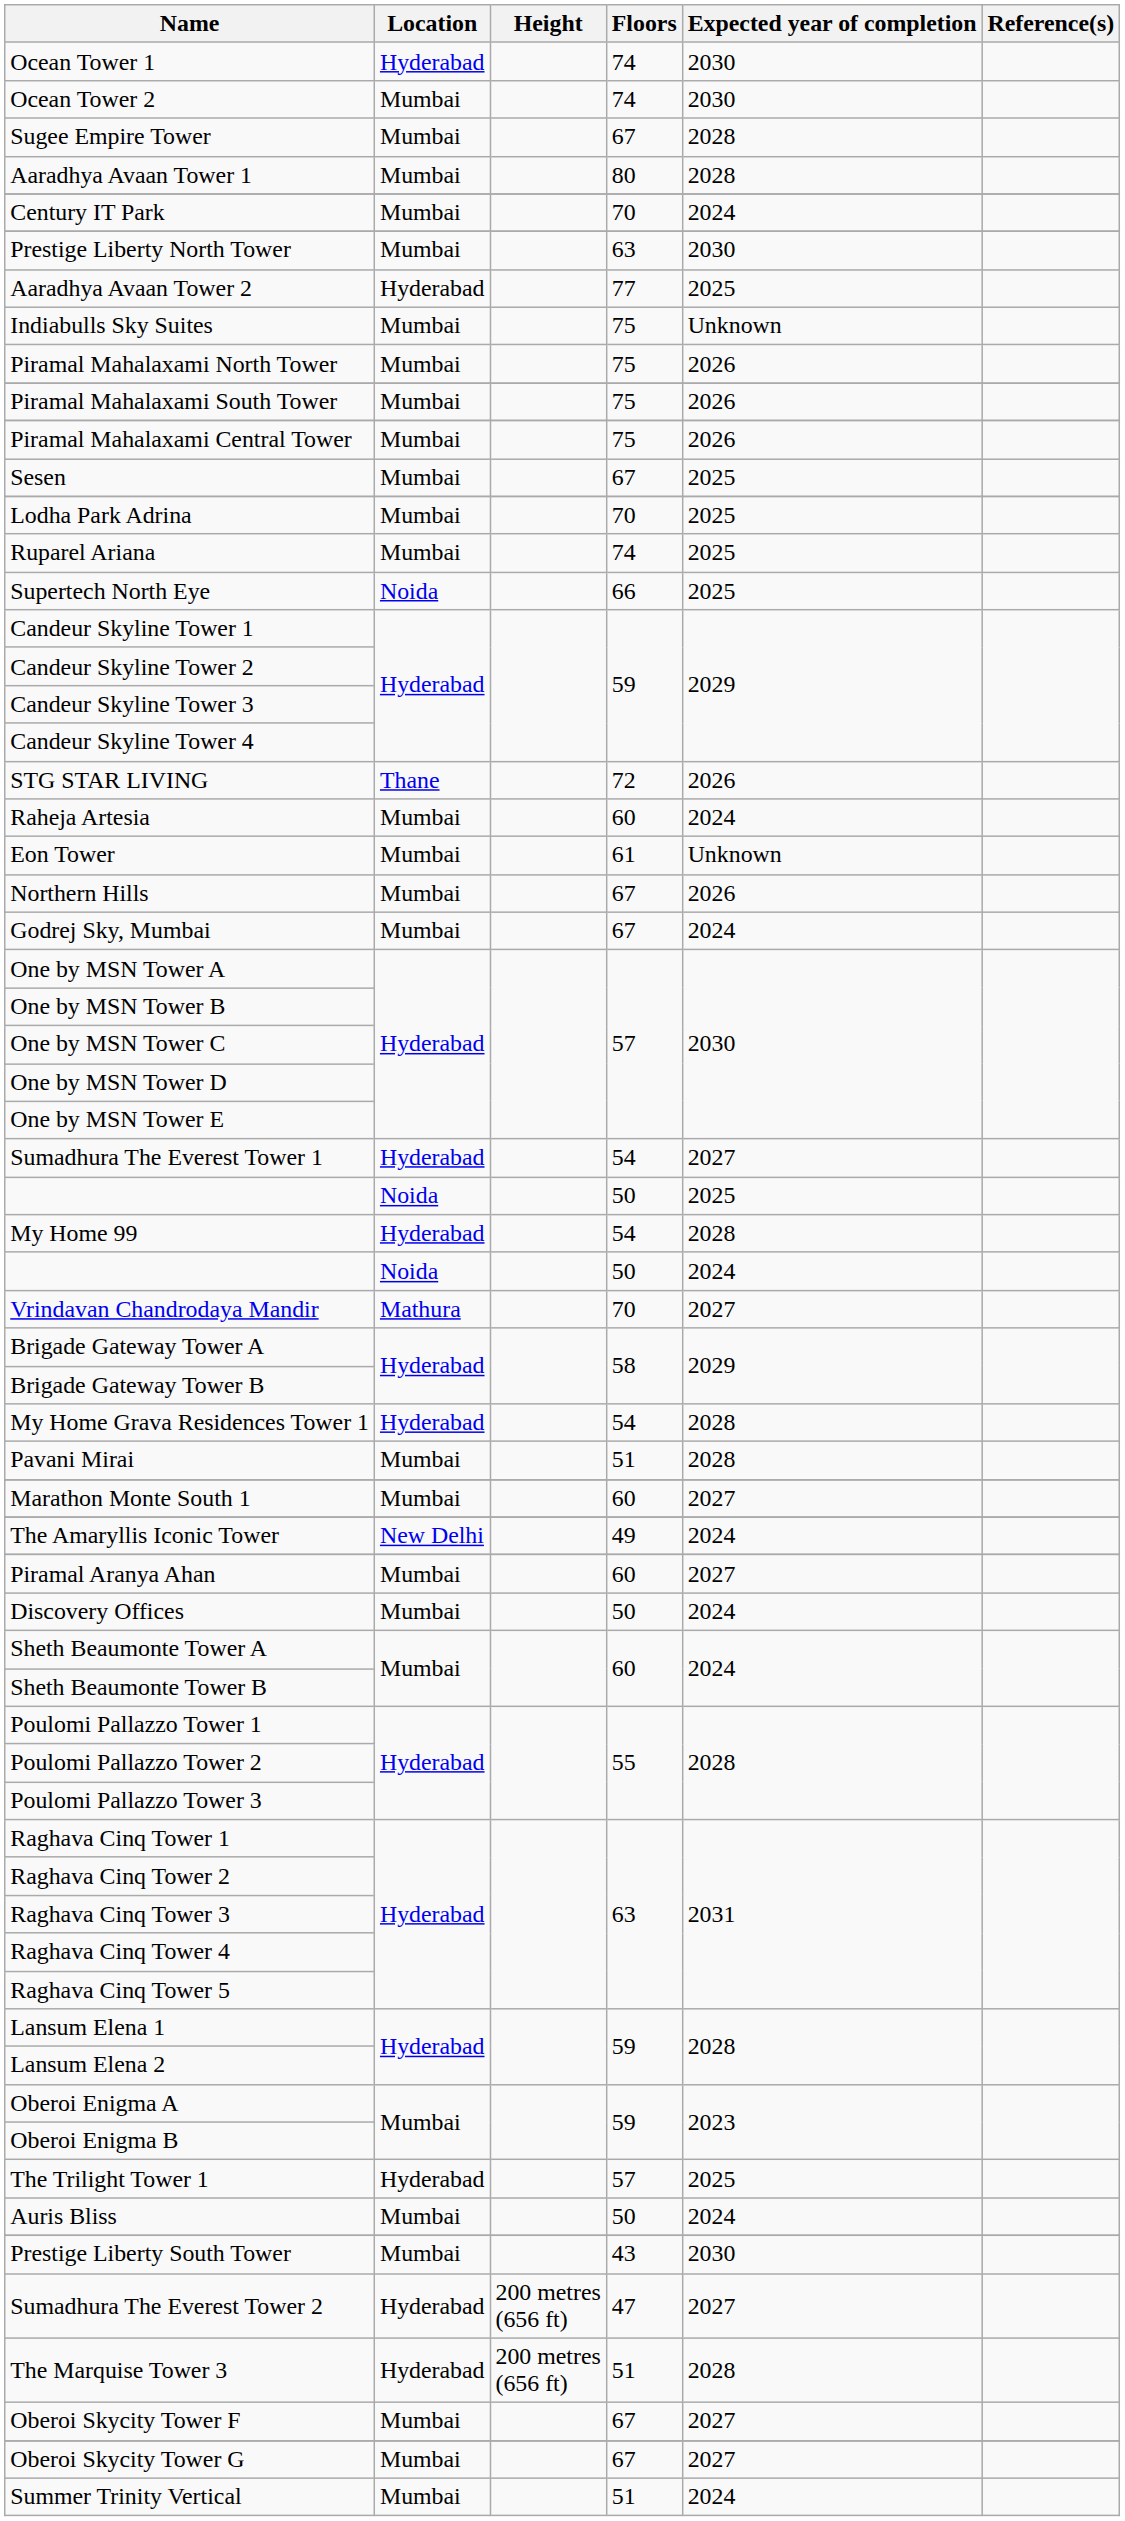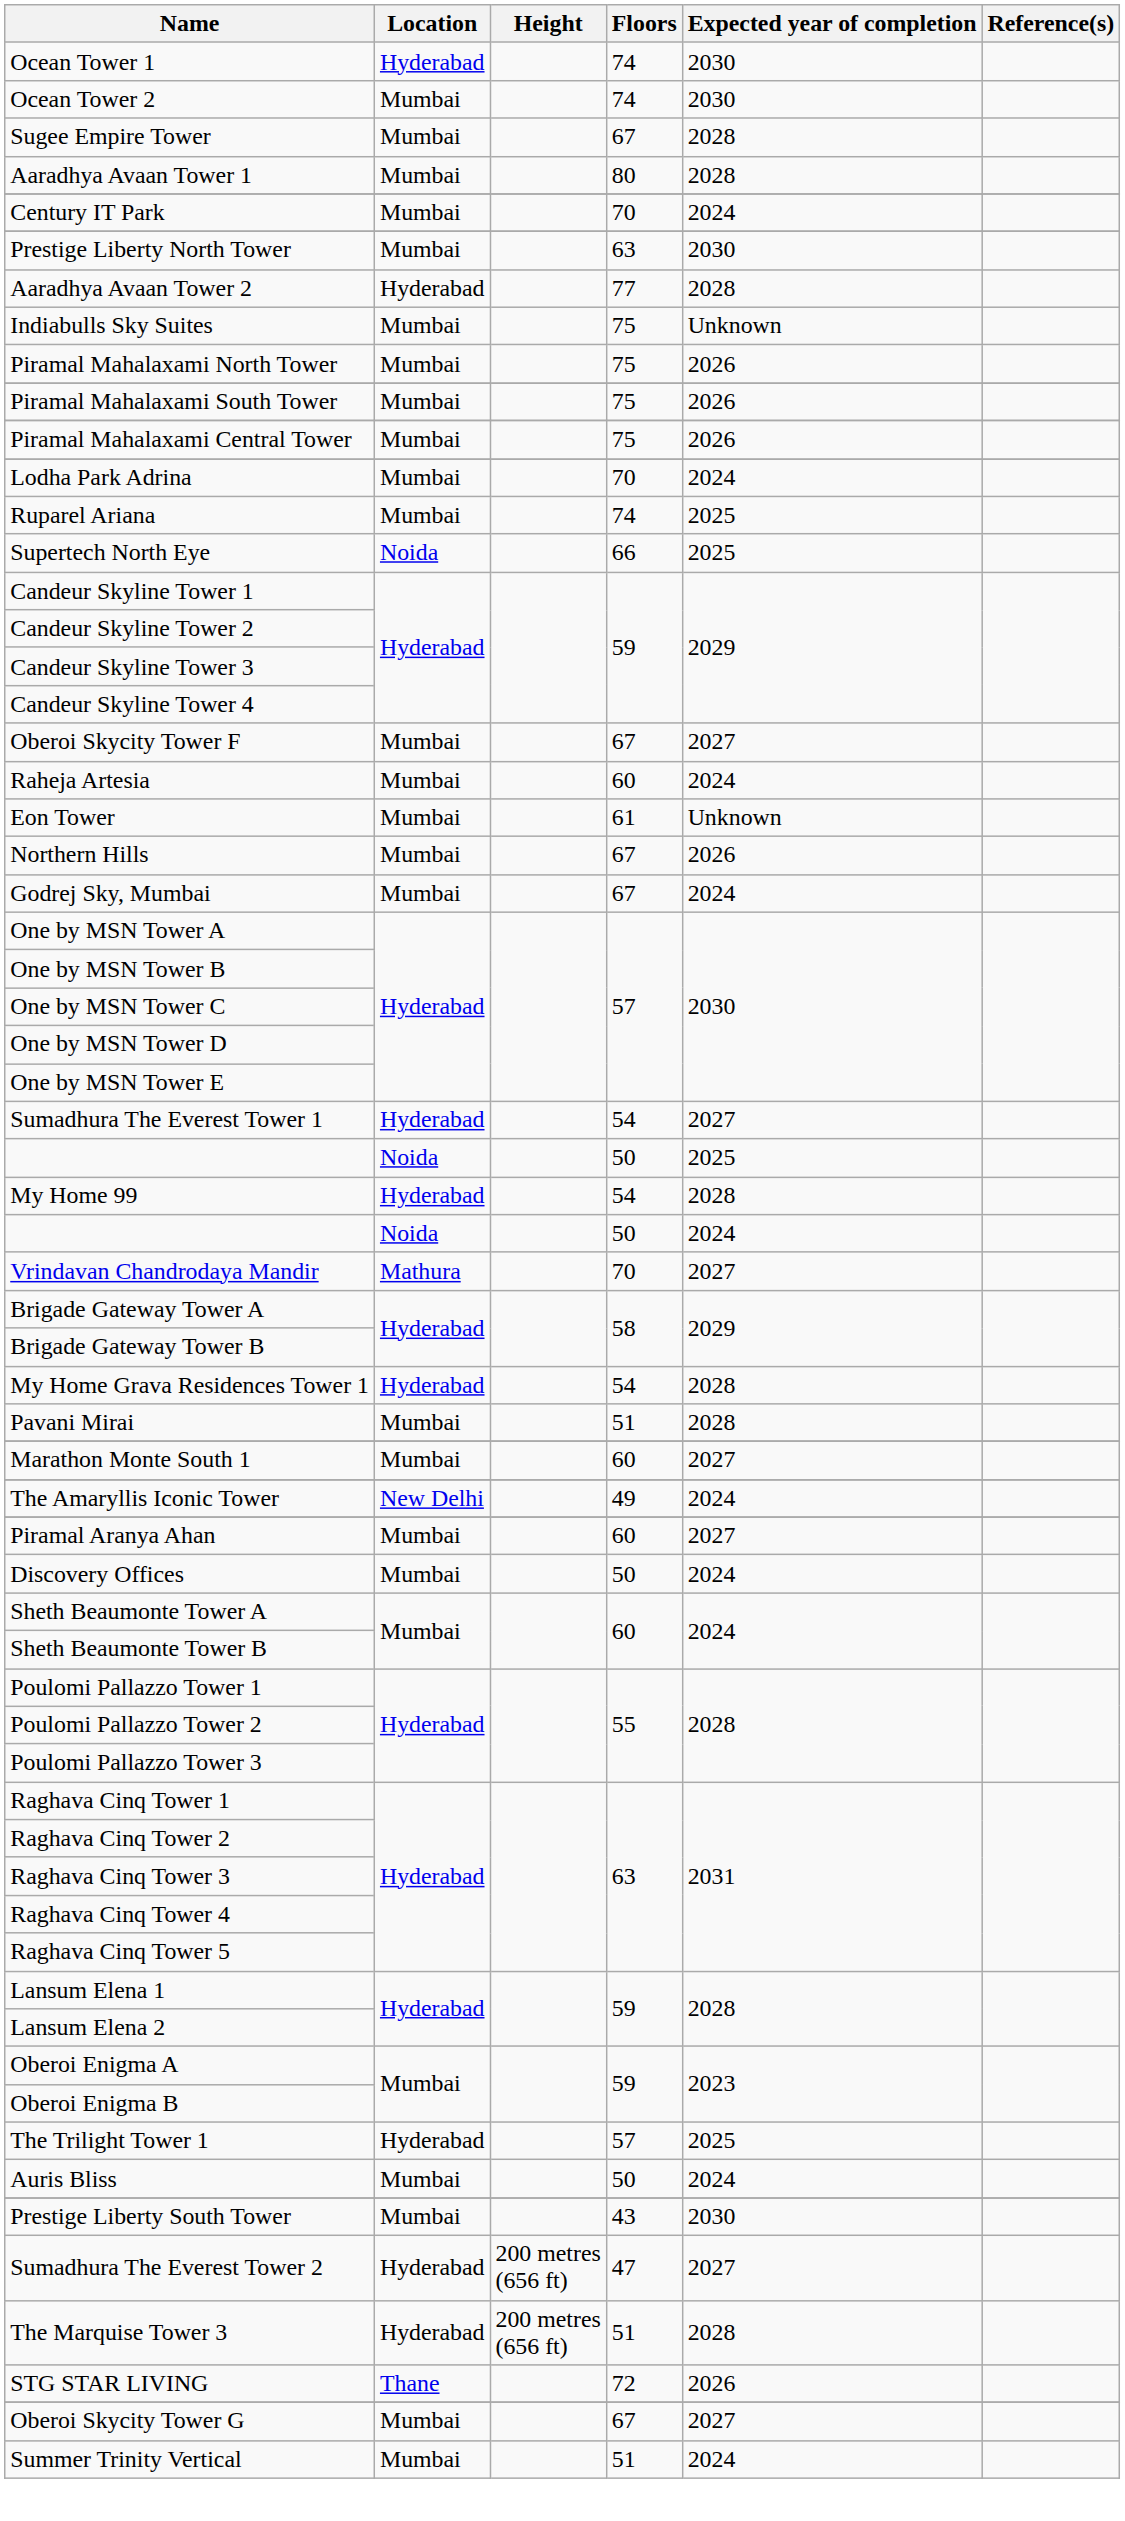(711, 288) 2025 -> (711, 288) 2028
- row: (38, 477)
(711, 514) 2025 -> (711, 477) 2024
rows swapped: (109, 779) <-> (125, 2421)
